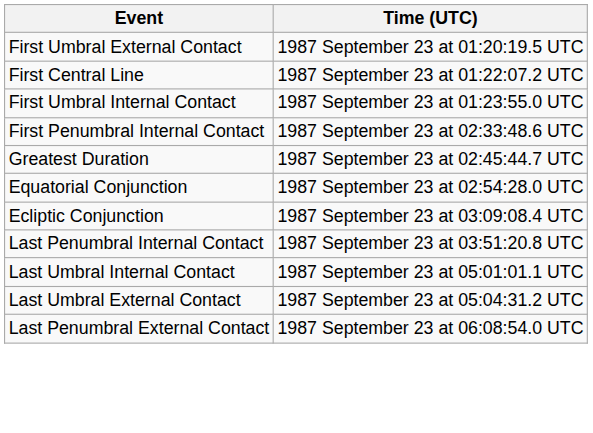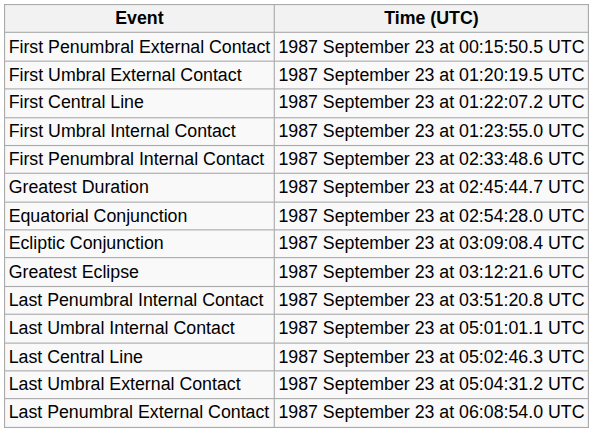+ row: (139, 46)
+ row: (74, 272)
+ row: (76, 356)
